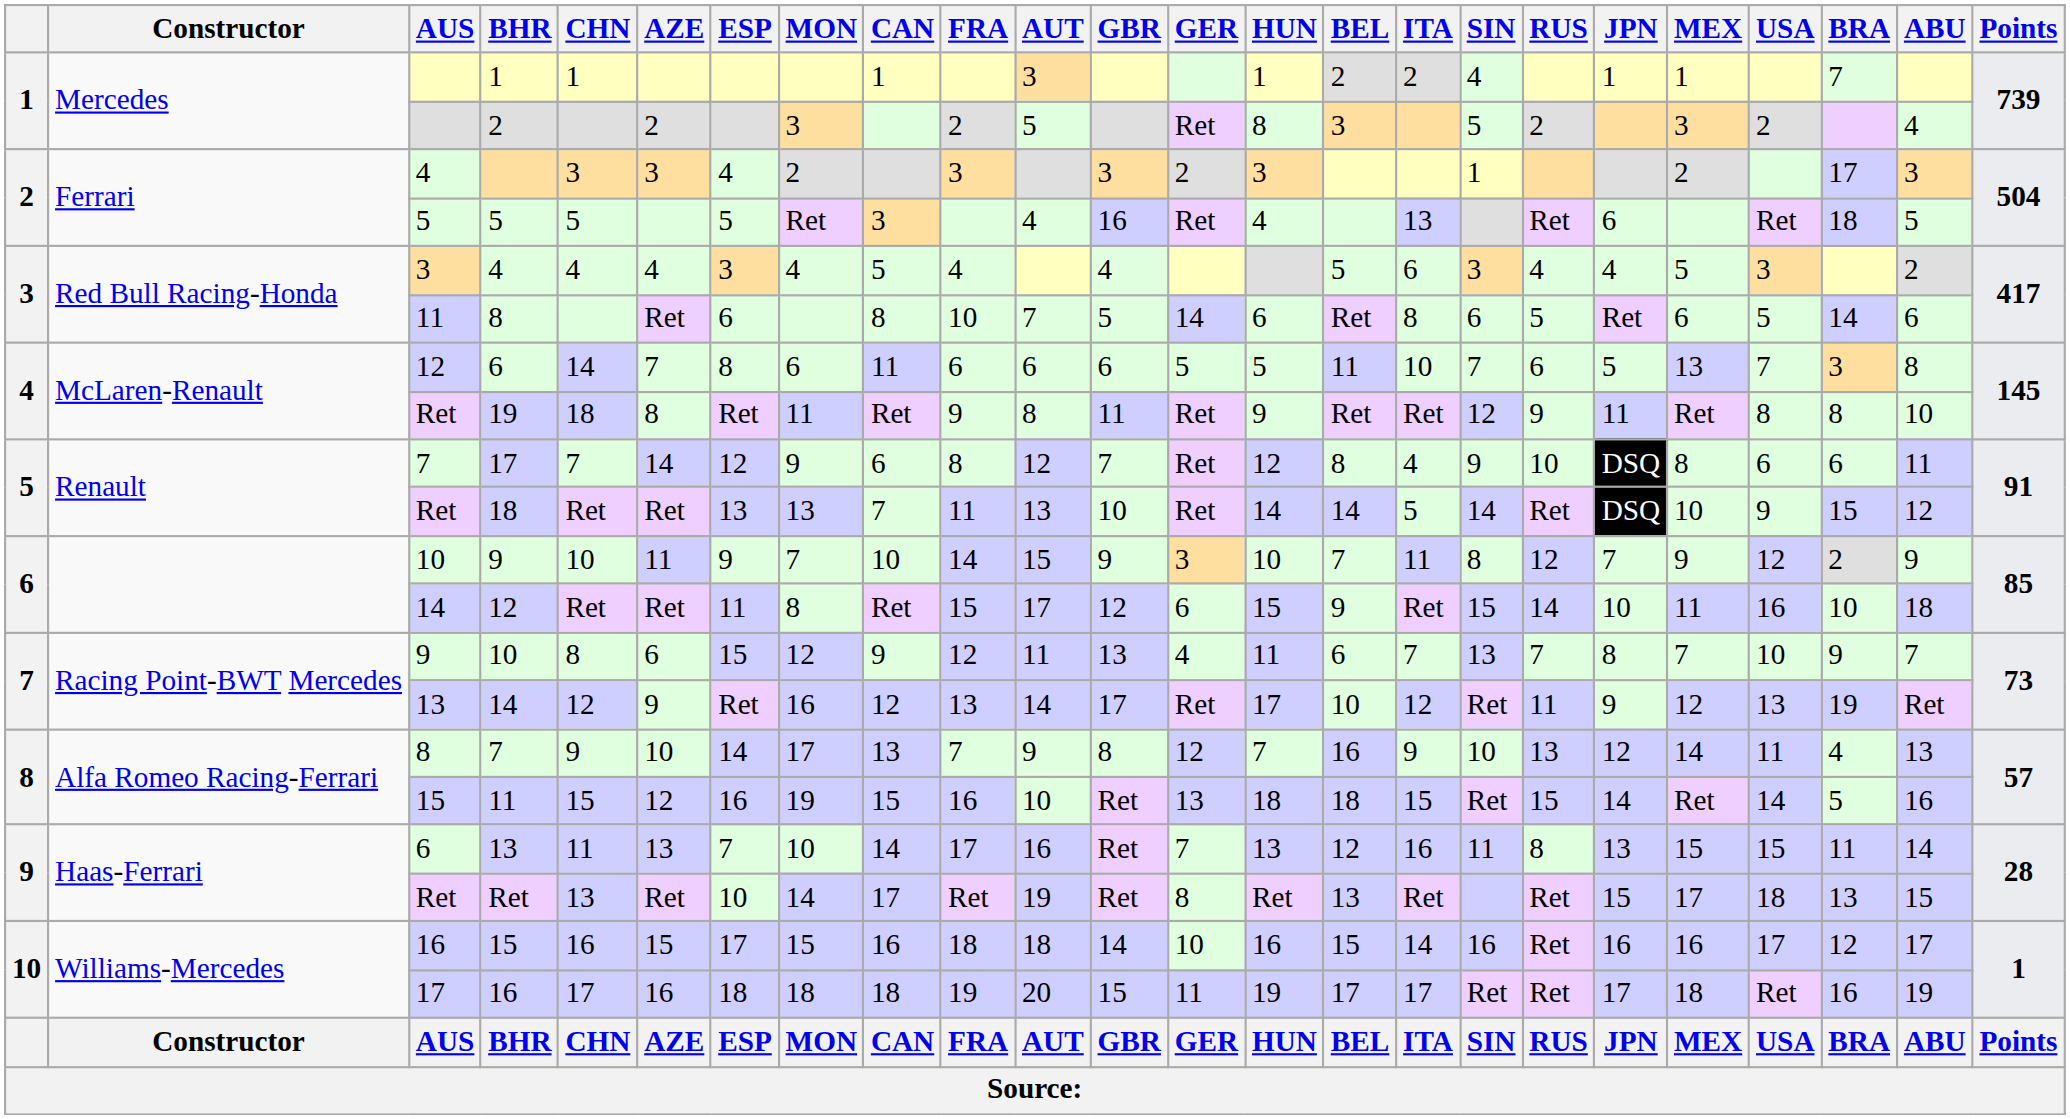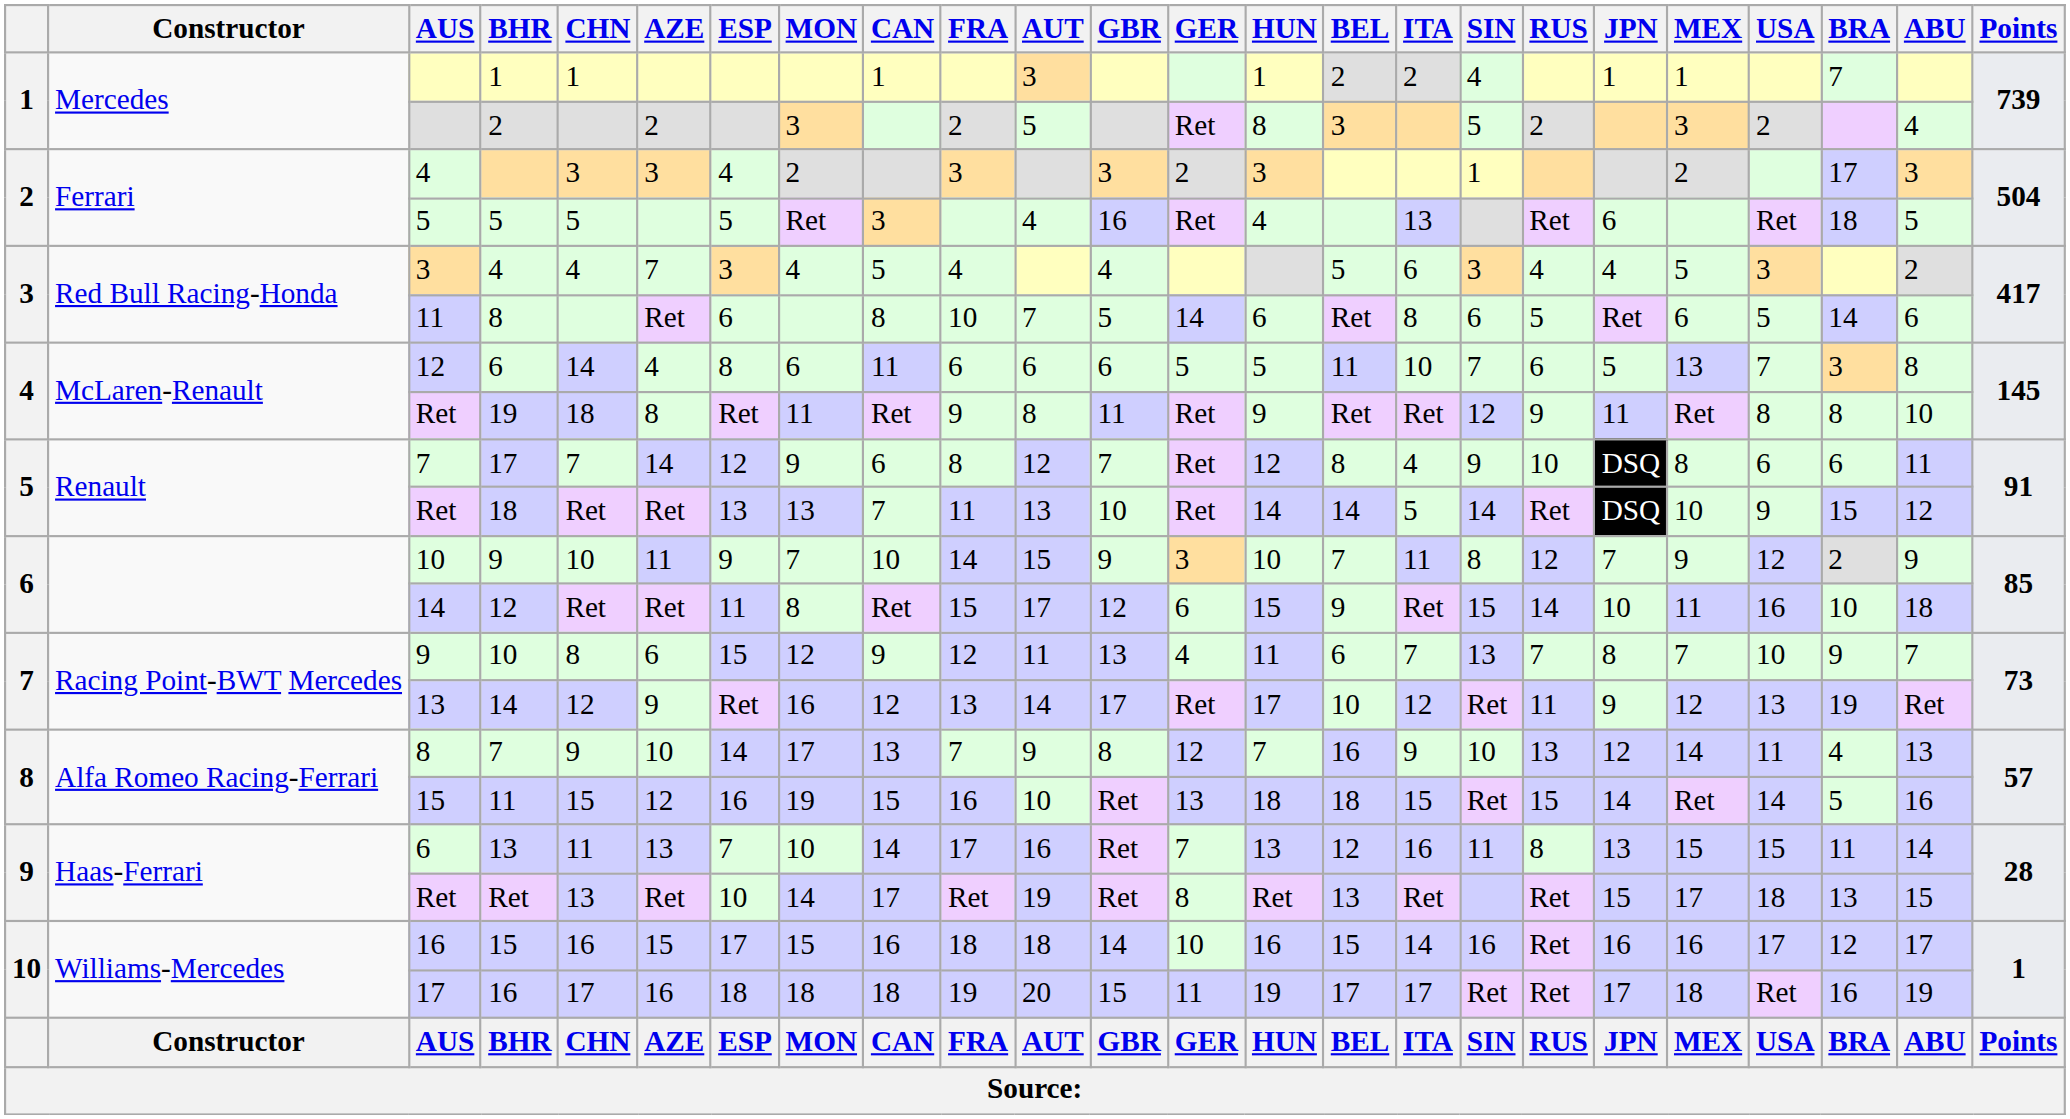(652, 269) 4 -> (652, 269) 7
(652, 365) 7 -> (652, 365) 4
